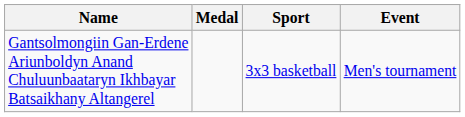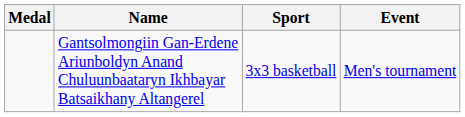columns swapped: (217, 17) <-> (98, 17)
